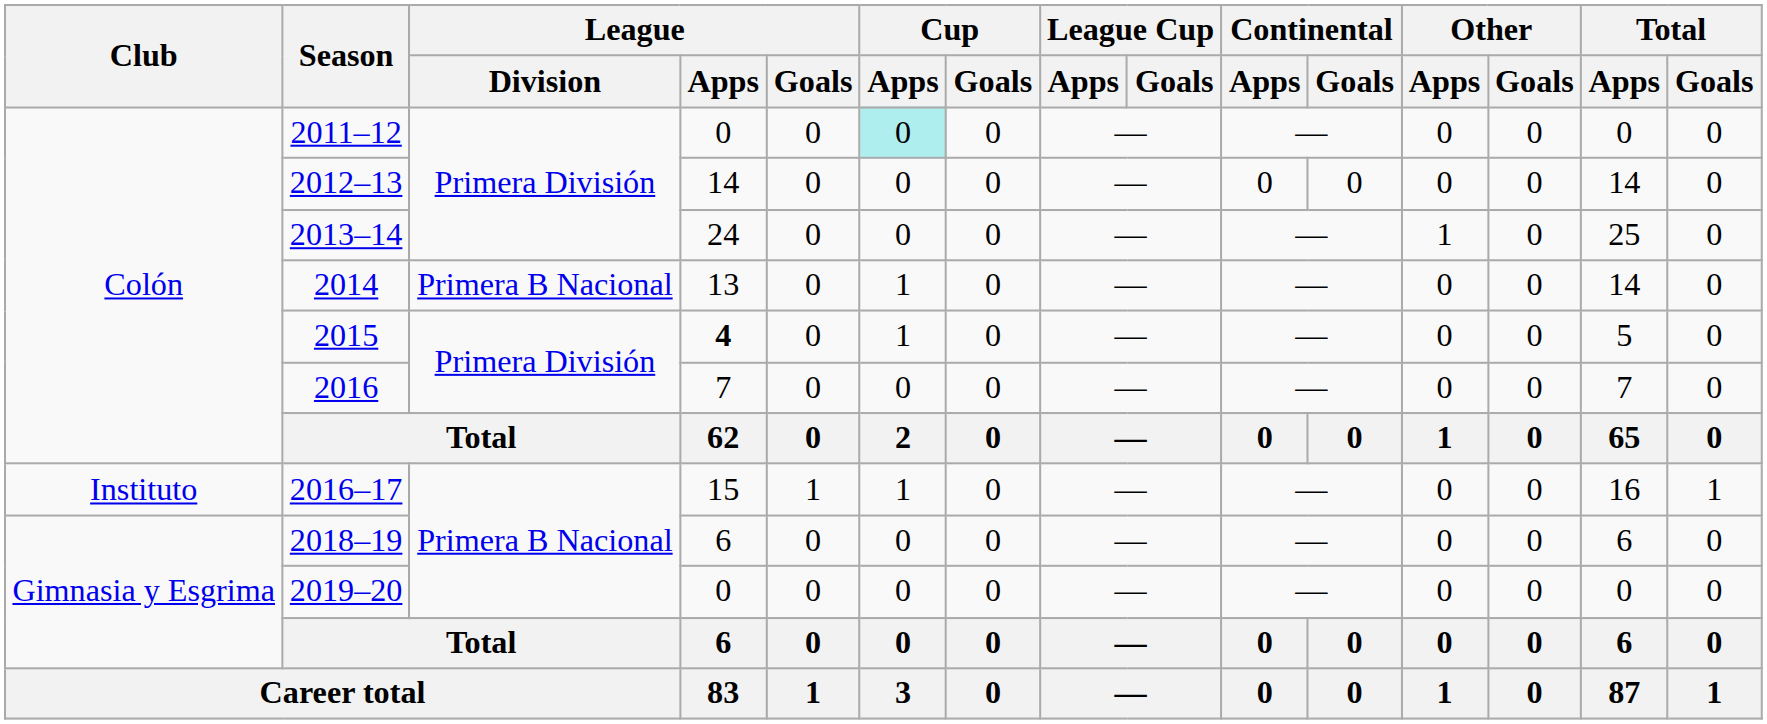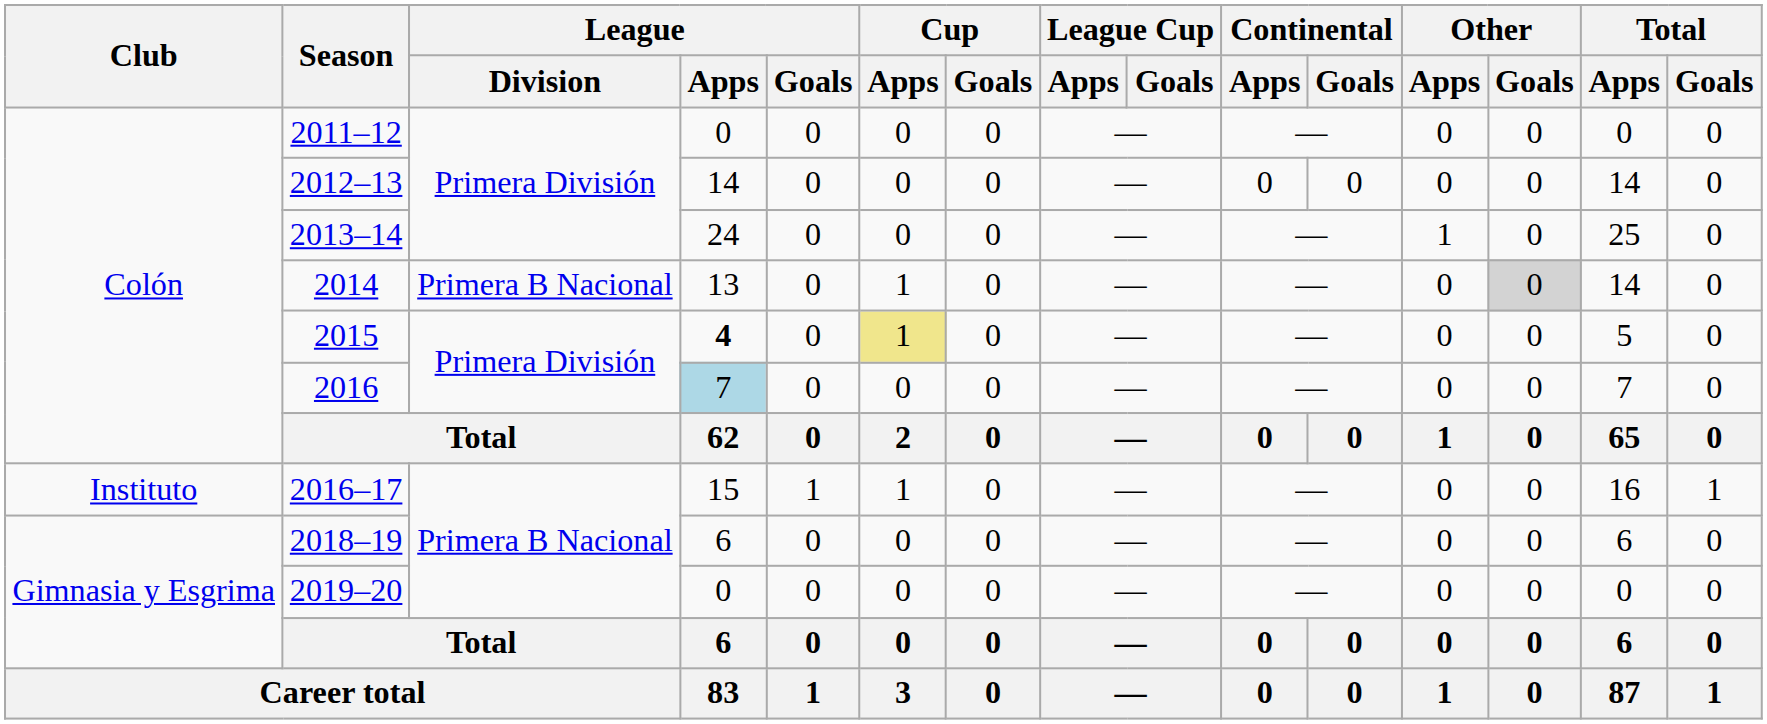(903, 132) paleturquoise background -> (903, 132) no background
(1534, 285) no background -> (1534, 285) lightgrey background
(903, 336) no background -> (903, 336) khaki background
(723, 387) no background -> (723, 387) lightblue background
